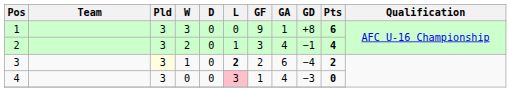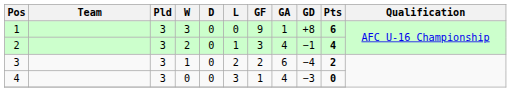(163, 62) lightyellow background -> (163, 62) no background
(236, 62) bold -> (236, 62) normal
(236, 79) pink background -> (236, 79) no background
